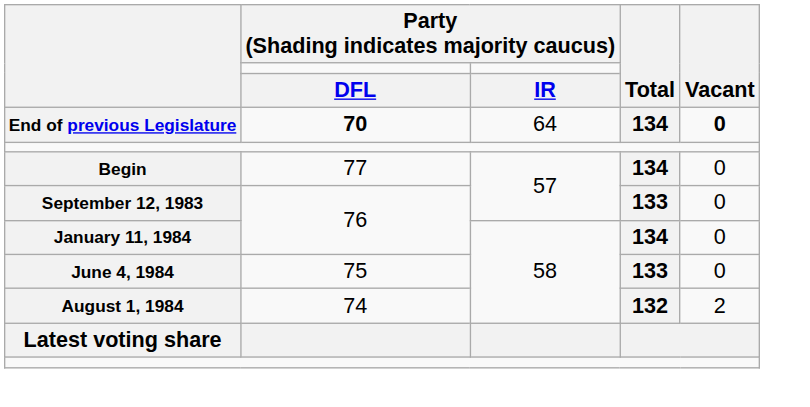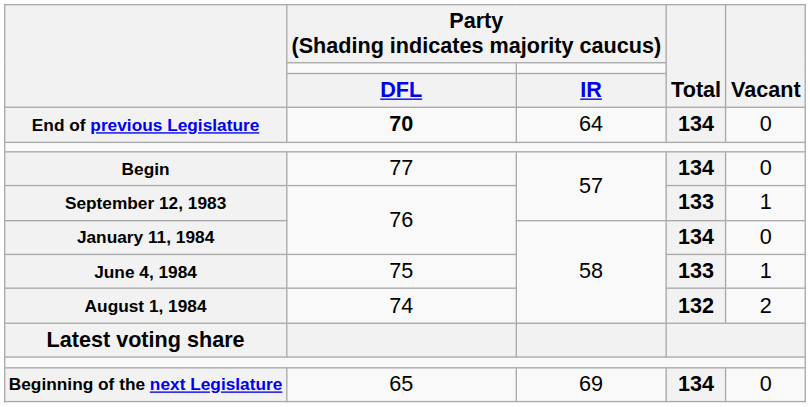(720, 124) bold -> (766, 124) normal
(720, 202) 0 -> (766, 202) 1
(720, 271) 0 -> (766, 271) 1
+ row: (146, 384)
